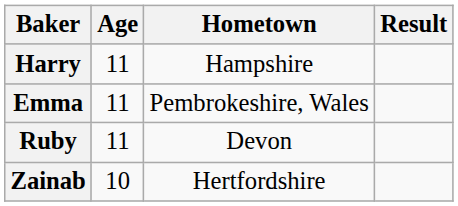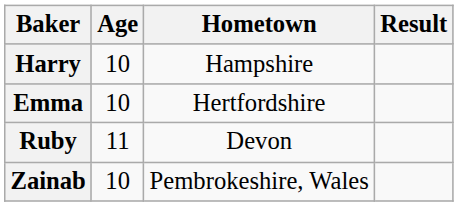(118, 63) 11 -> (118, 63) 10
(118, 102) 11 -> (118, 102) 10
(259, 102) Pembrokeshire, Wales -> (259, 102) Hertfordshire
(259, 180) Hertfordshire -> (259, 180) Pembrokeshire, Wales
